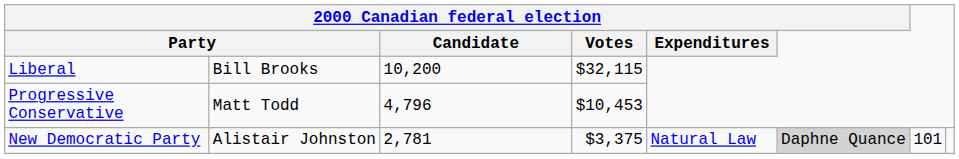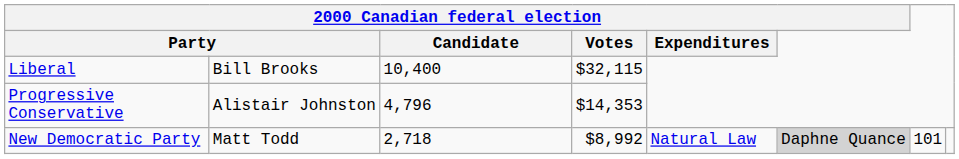(412, 70) 10,200 -> (412, 70) 10,400
(256, 105) Matt Todd -> (294, 105) Alistair Johnston
(609, 105) $10,453 -> (609, 105) $14,353
(294, 140) Alistair Johnston -> (256, 140) Matt Todd
(408, 140) 2,781 -> (408, 140) 2,718
(614, 140) $3,375 -> (614, 140) $8,992
